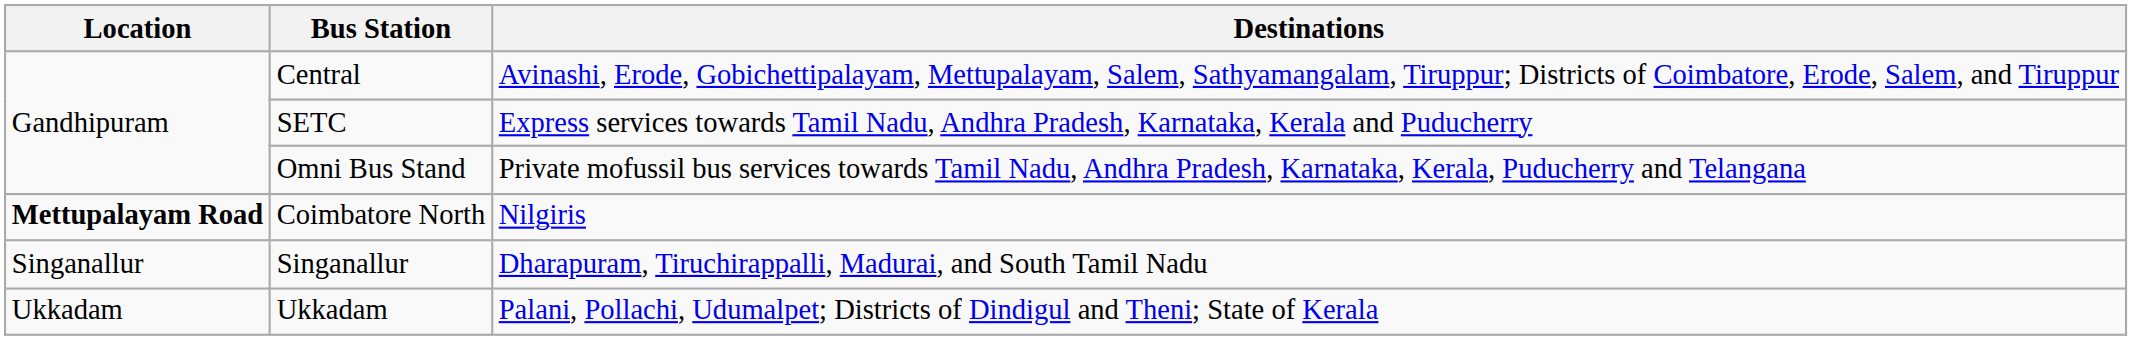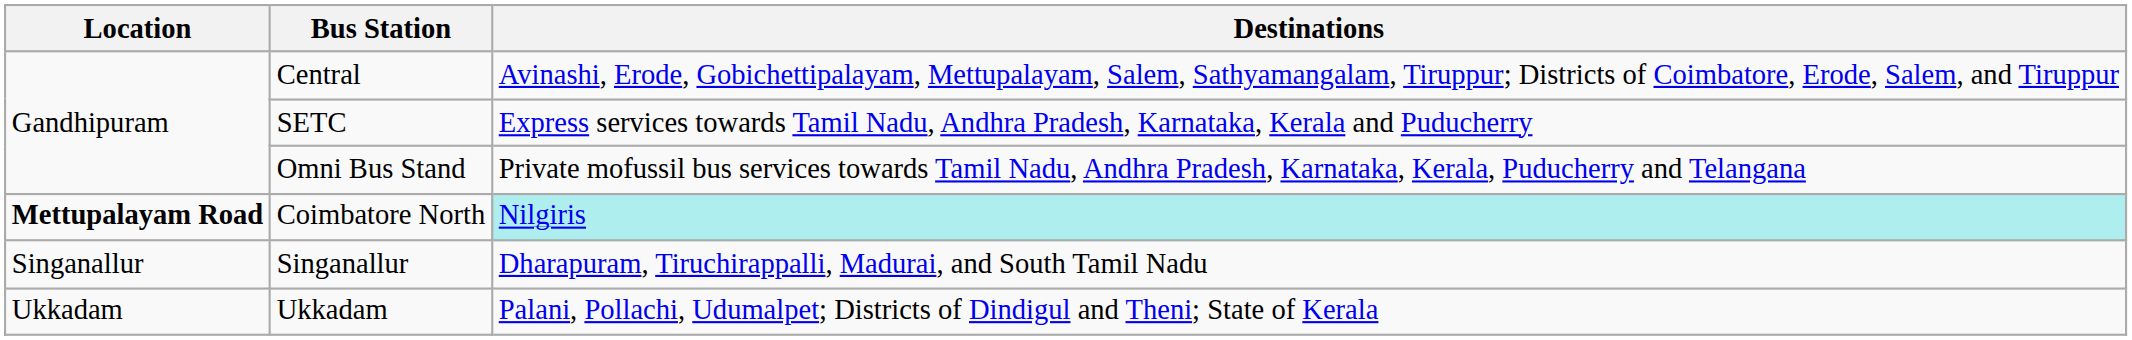(542, 216) no background -> (542, 216) paleturquoise background
